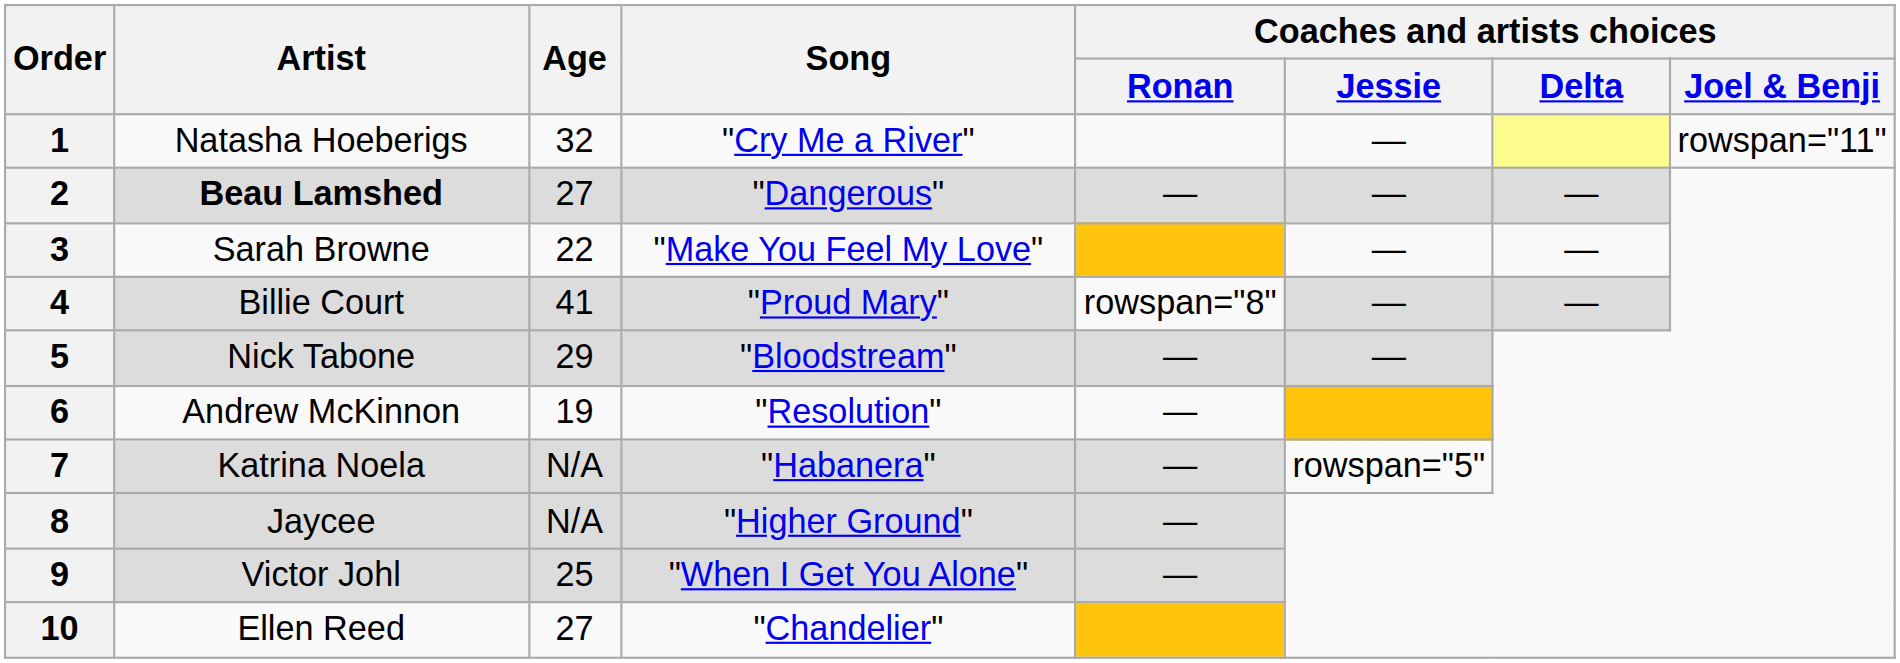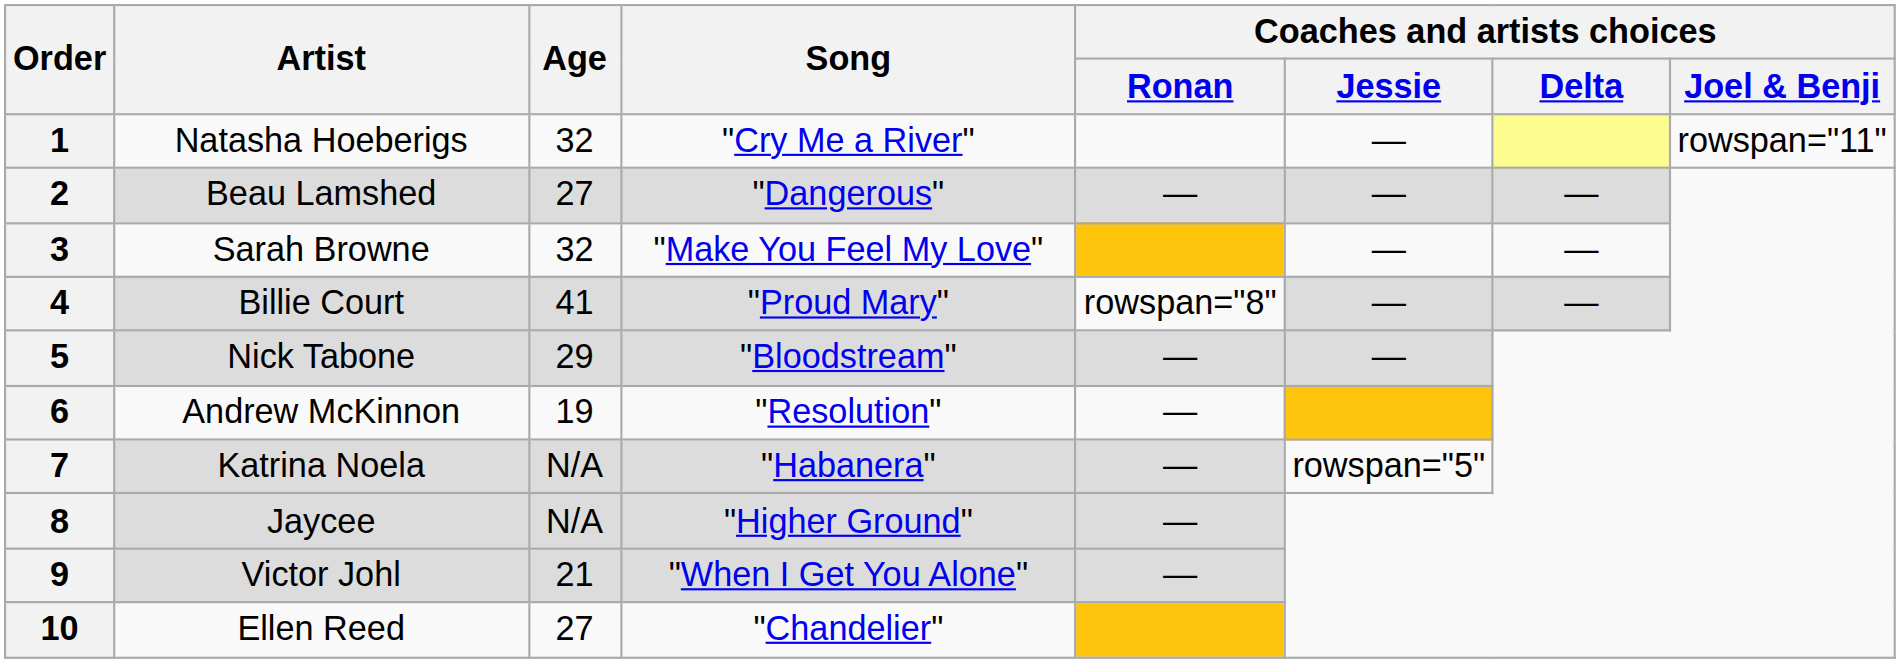(321, 194) bold -> (321, 194) normal
(575, 248) 22 -> (575, 248) 32
(575, 574) 25 -> (575, 574) 21
